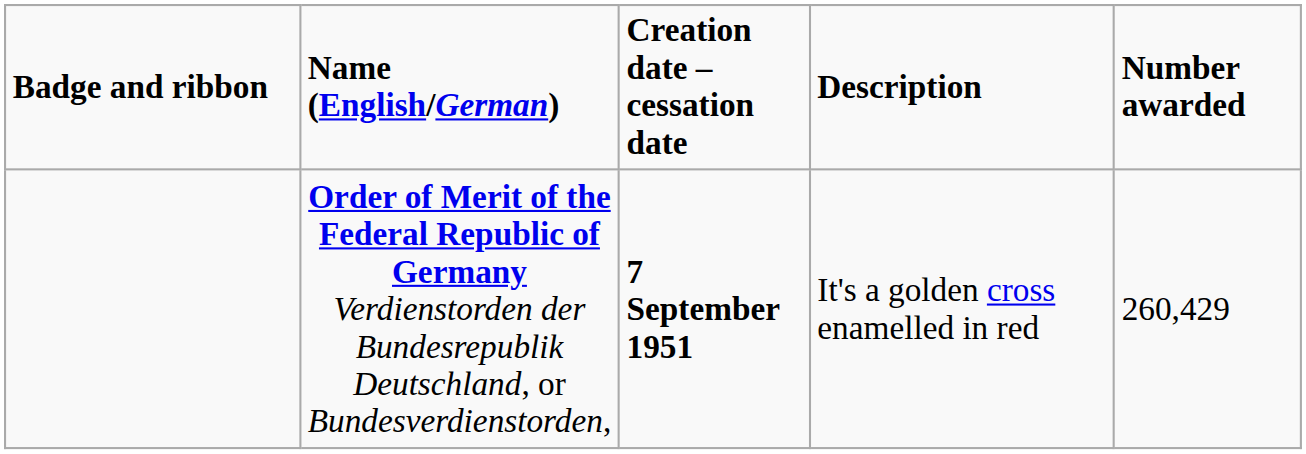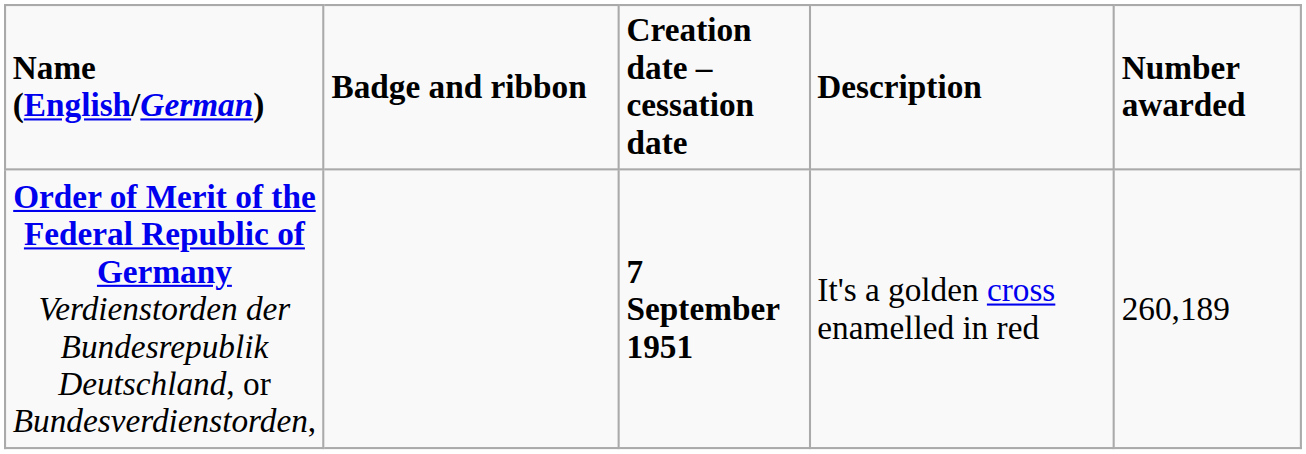columns swapped: (140, 87) <-> (434, 87)
(1176, 308) 260,429 -> (1176, 308) 260,189
